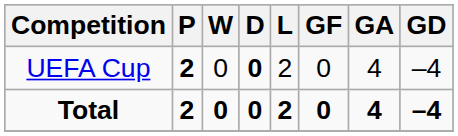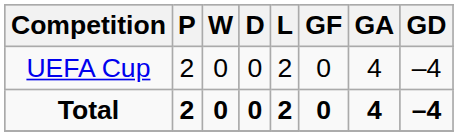(187, 67) bold -> (187, 67) normal
(255, 67) bold -> (255, 67) normal
